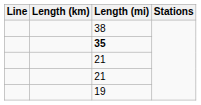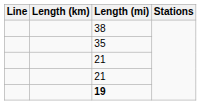(100, 44) bold -> (100, 44) normal
(100, 92) normal -> (100, 92) bold
